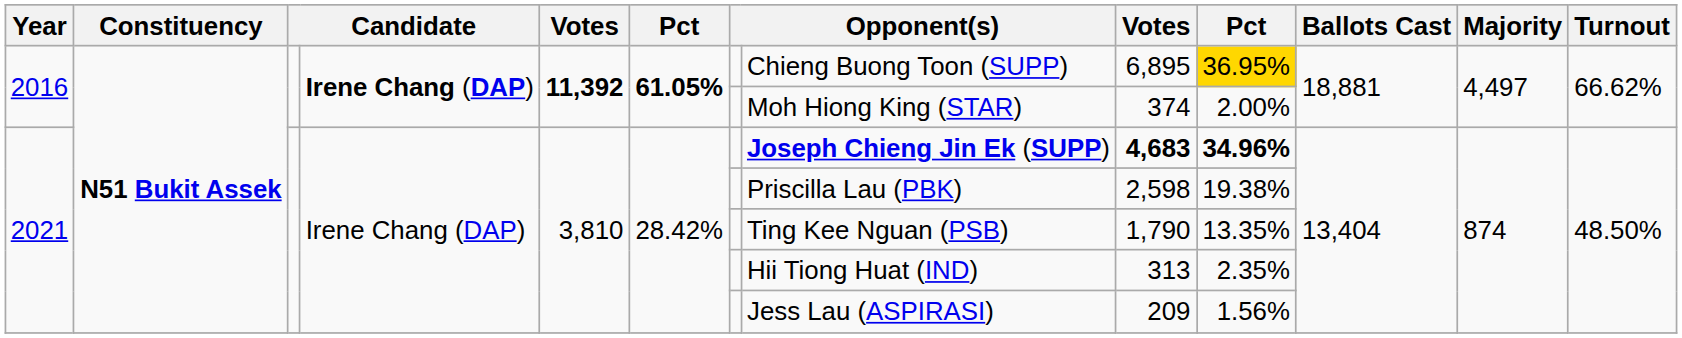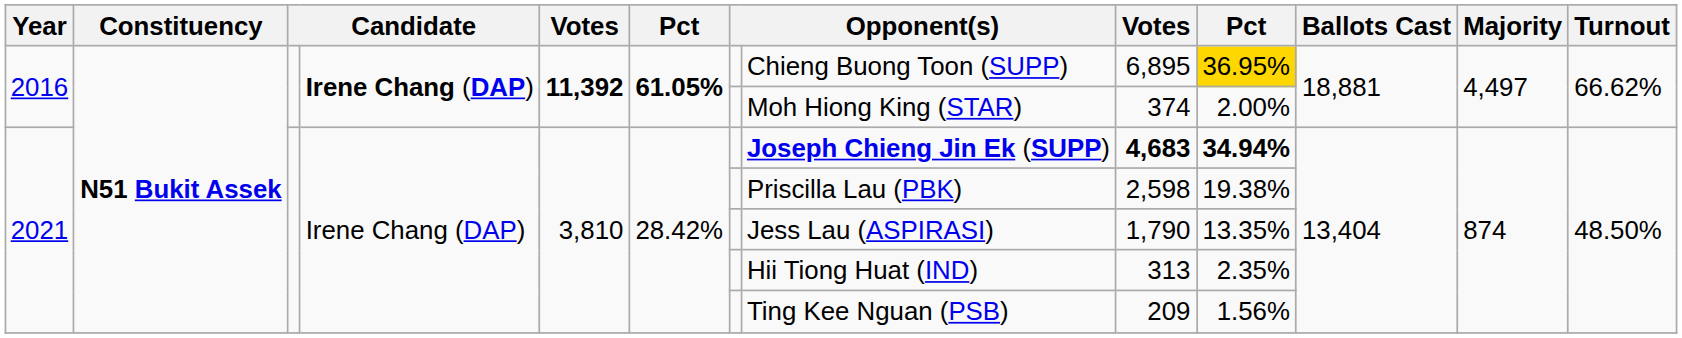(1246, 148) 34.96% -> (1246, 148) 34.94%
(878, 230) Ting Kee Nguan (PSB) -> (870, 230) Jess Lau (ASPIRASI)
(870, 312) Jess Lau (ASPIRASI) -> (878, 312) Ting Kee Nguan (PSB)
